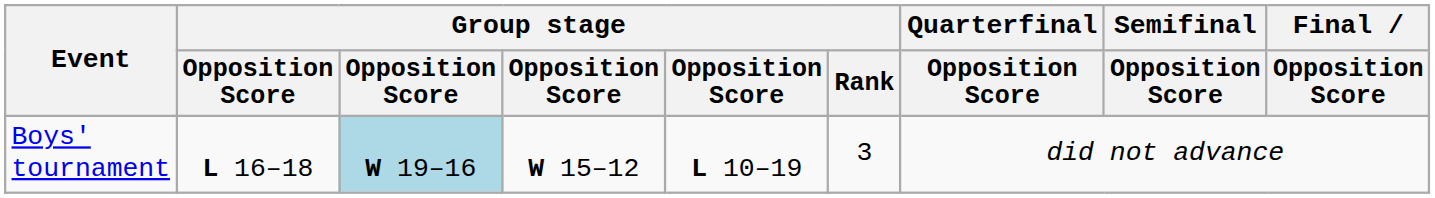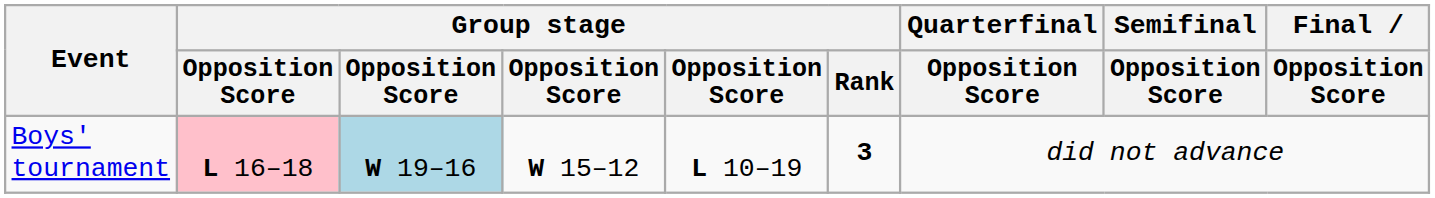(258, 170) no background -> (258, 170) pink background
(865, 154) normal -> (865, 154) bold
